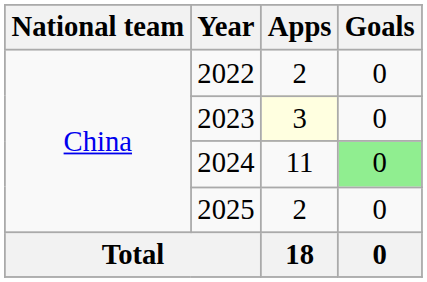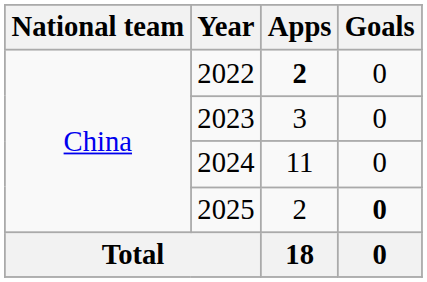(300, 72) normal -> (300, 72) bold
(300, 118) lightyellow background -> (300, 118) no background
(380, 163) lightgreen background -> (380, 163) no background
(380, 208) normal -> (380, 208) bold
